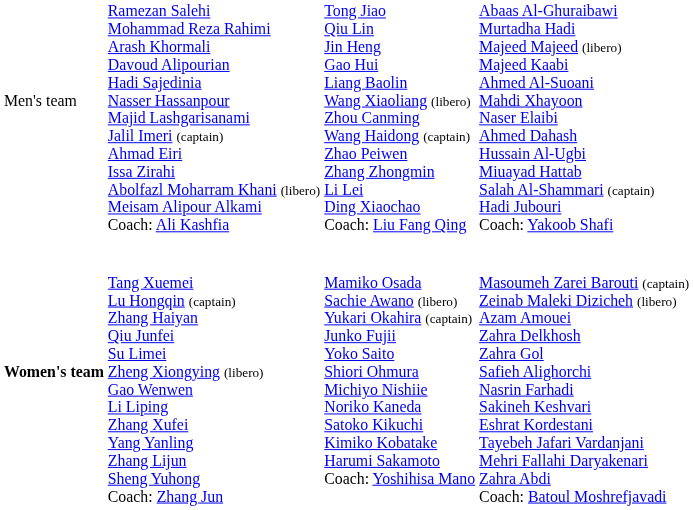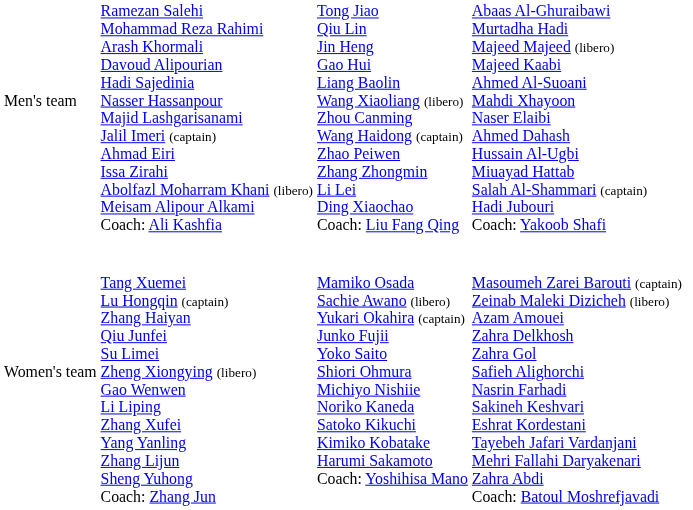(54, 371) bold -> (50, 371) normal
